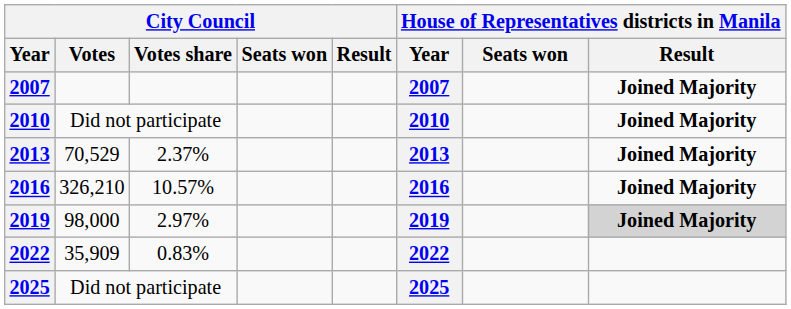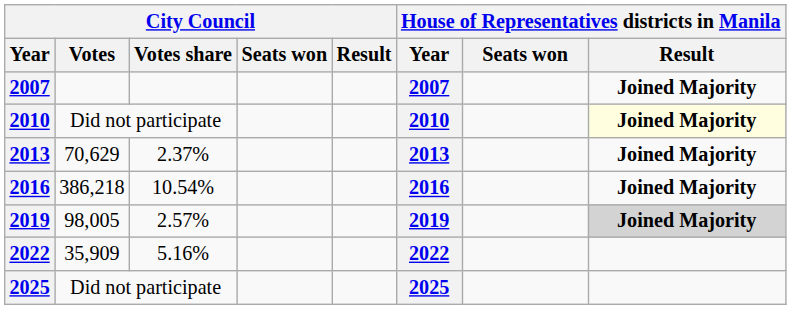(687, 121) no background -> (687, 121) lightyellow background
(92, 154) 70,529 -> (92, 154) 70,629
(92, 187) 326,210 -> (92, 187) 386,218
(183, 187) 10.57% -> (183, 187) 10.54%
(92, 221) 98,000 -> (92, 221) 98,005
(183, 221) 2.97% -> (183, 221) 2.57%
(183, 254) 0.83% -> (183, 254) 5.16%
